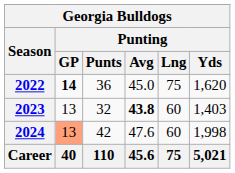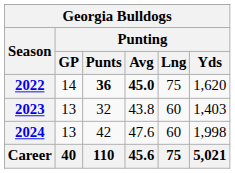(69, 86) bold -> (69, 86) normal
(104, 86) normal -> (104, 86) bold
(141, 86) normal -> (141, 86) bold
(141, 109) bold -> (141, 109) normal
(69, 132) lightsalmon background -> (69, 132) no background
